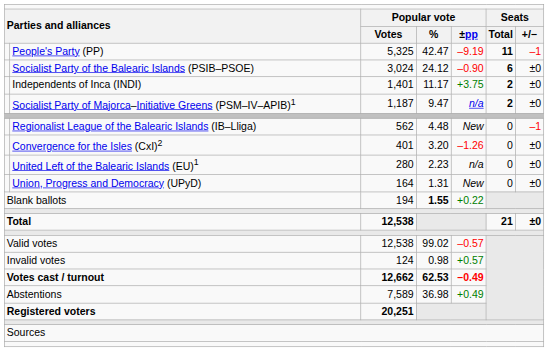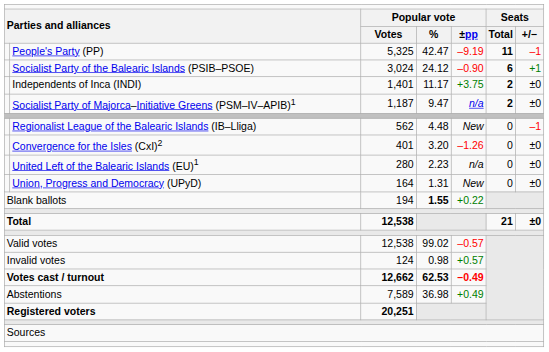(535, 68) ±0 -> (535, 68) +1
